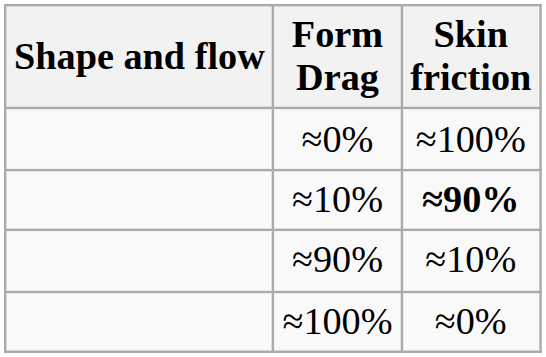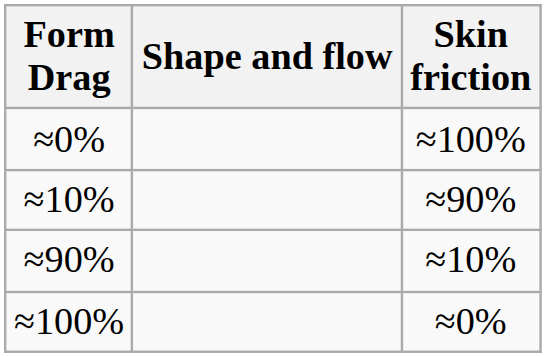columns swapped: (139, 56) <-> (337, 56)
(471, 199) bold -> (471, 199) normal
